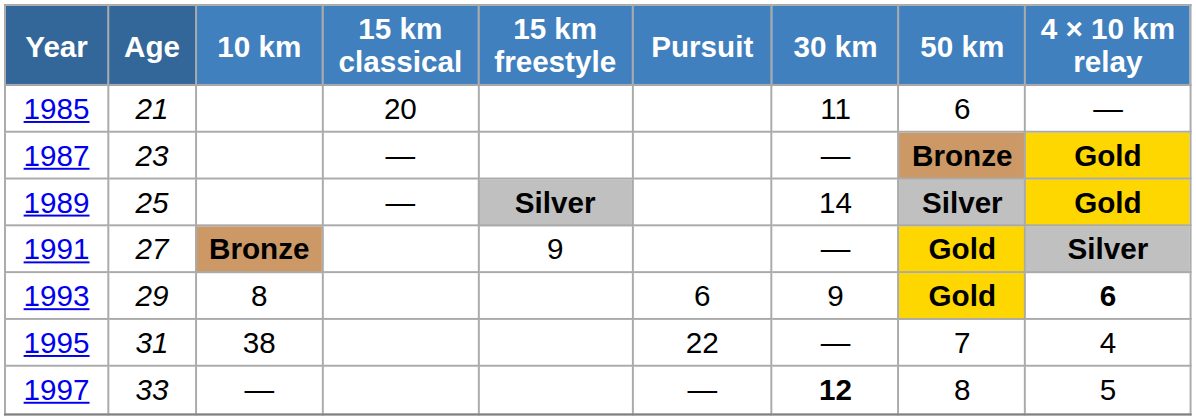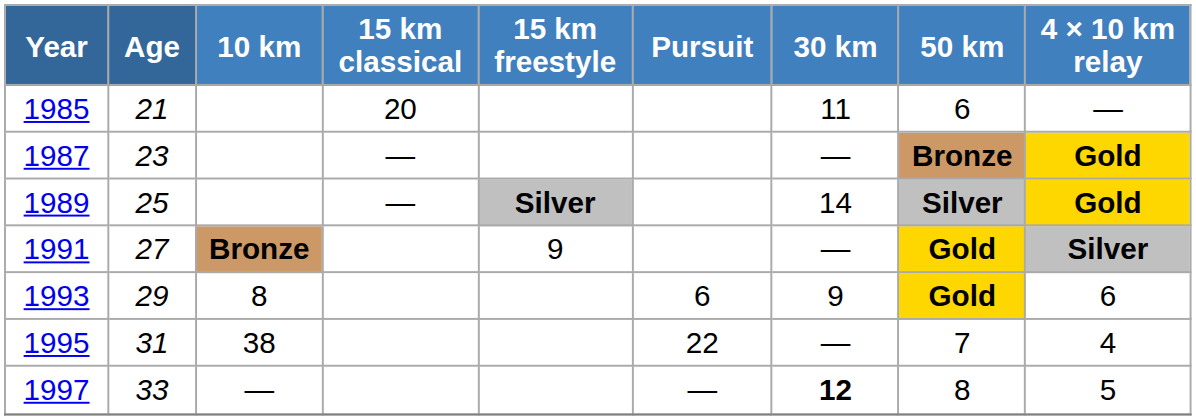(1108, 296) bold -> (1108, 296) normal
